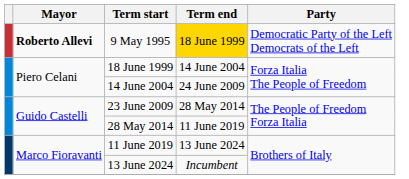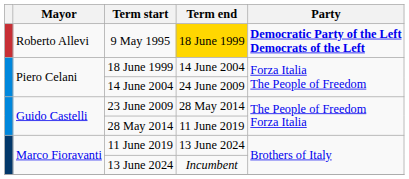(54, 40) bold -> (52, 40) normal
(321, 40) normal -> (326, 40) bold
